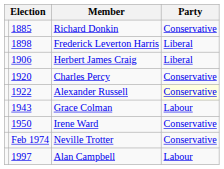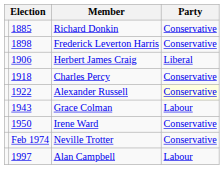(178, 44) Liberal -> (190, 44) Conservative
(21, 76) 1920 -> (21, 76) 1918
